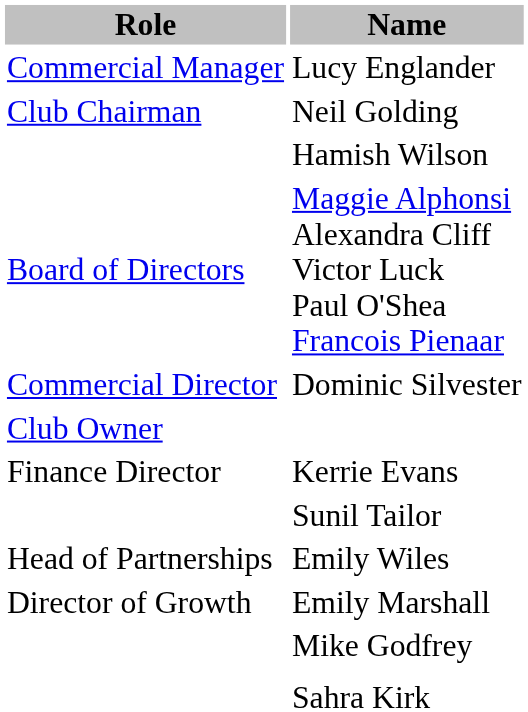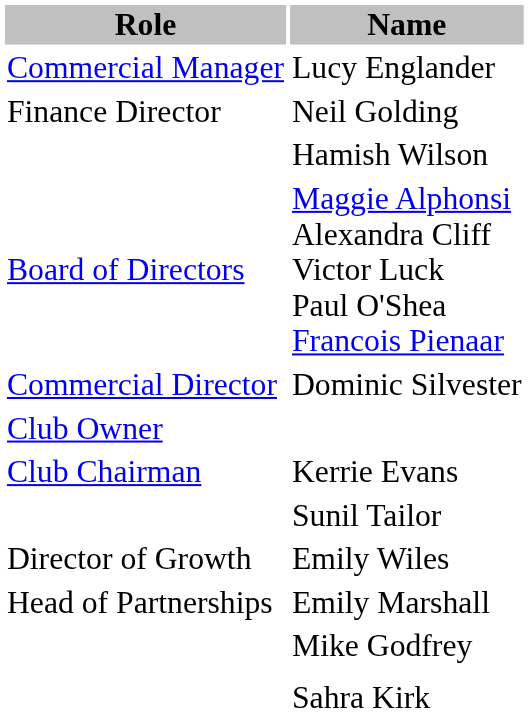(104, 111) Club Chairman -> (114, 111) Finance Director
(114, 471) Finance Director -> (104, 471) Club Chairman
(140, 558) Head of Partnerships -> (129, 558) Director of Growth
(129, 602) Director of Growth -> (140, 602) Head of Partnerships
